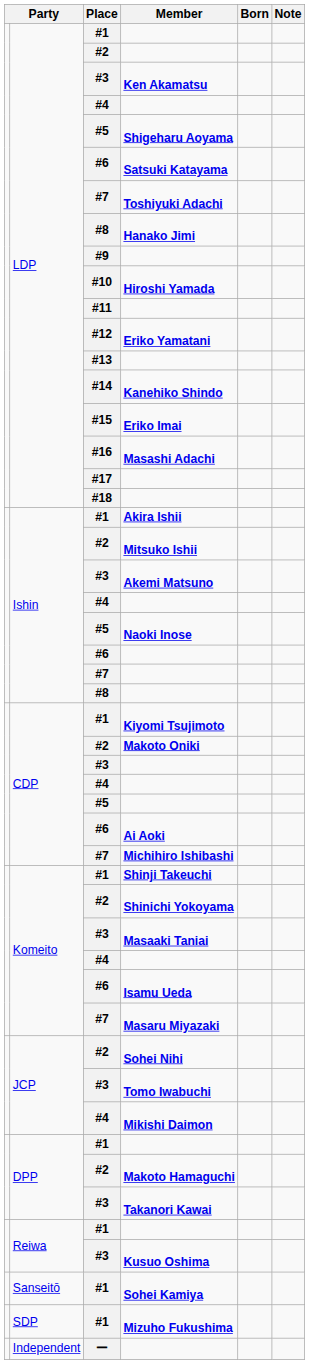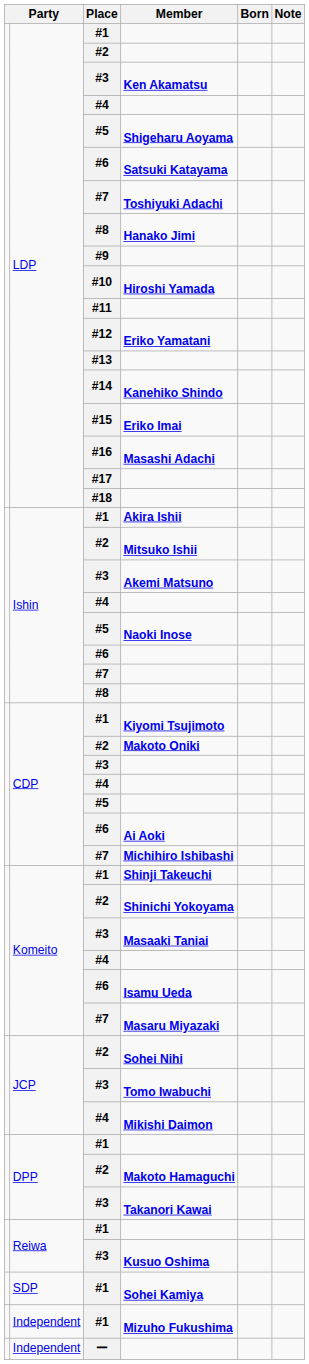(36, 1288) Sanseitō -> (25, 1288) SDP
(25, 1321) SDP -> (47, 1321) Independent
